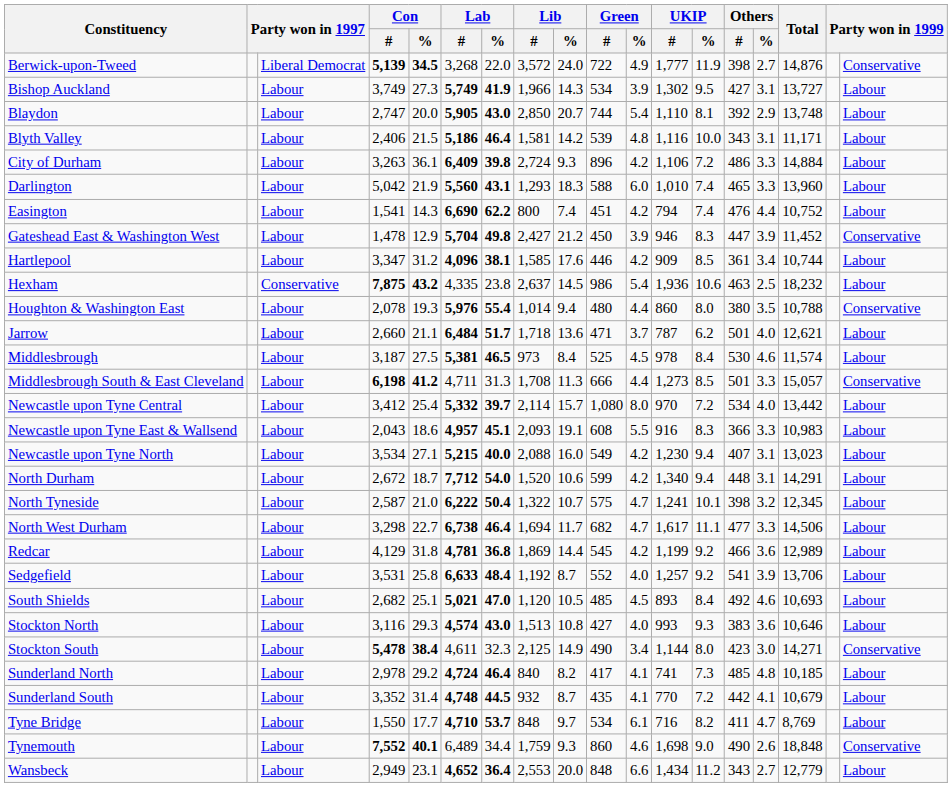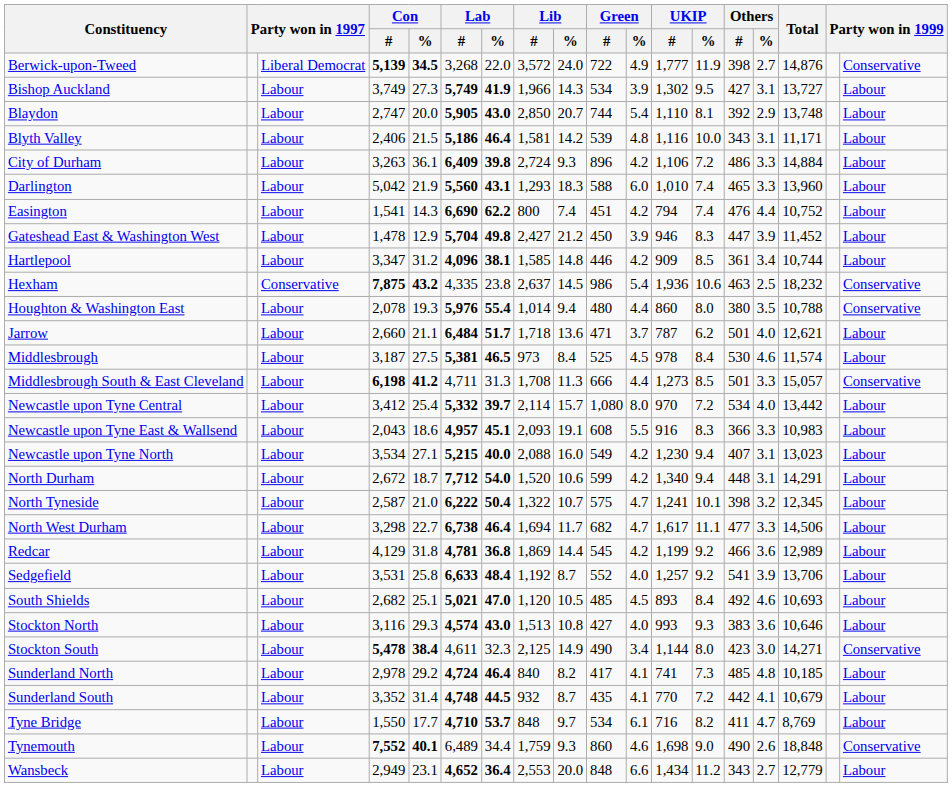(882, 235) Conservative -> (864, 235) Labour
(570, 259) 17.6 -> (570, 259) 14.8
(864, 284) Labour -> (882, 284) Conservative
